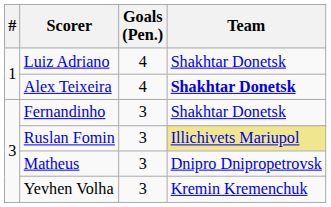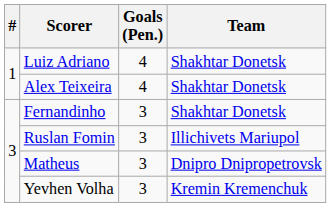(233, 86) bold -> (228, 86) normal
(235, 138) khaki background -> (235, 138) no background
